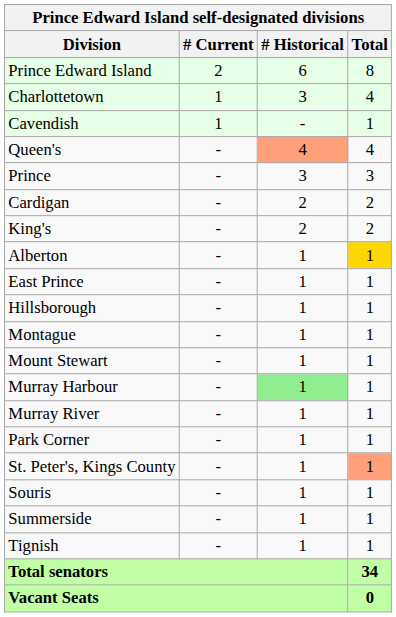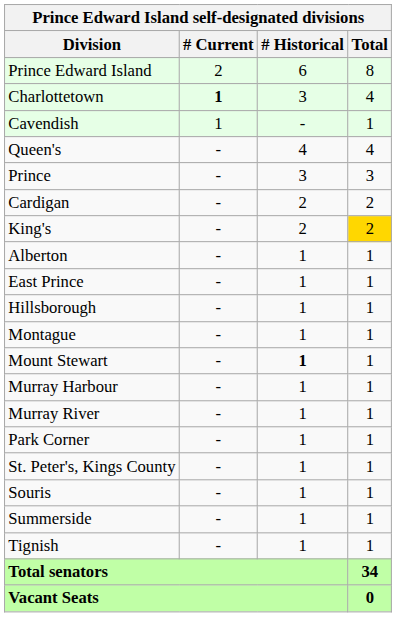(218, 96) normal -> (218, 96) bold
(303, 149) lightsalmon background -> (303, 149) no background
(370, 228) no background -> (370, 228) gold background
(370, 255) gold background -> (370, 255) no background
(303, 360) normal -> (303, 360) bold
(303, 387) lightgreen background -> (303, 387) no background
(370, 466) lightsalmon background -> (370, 466) no background
